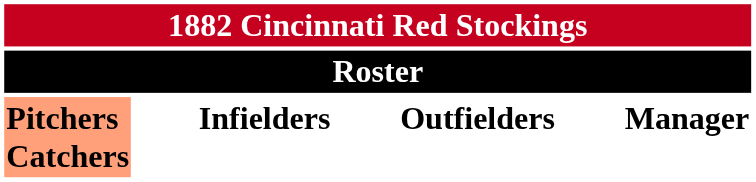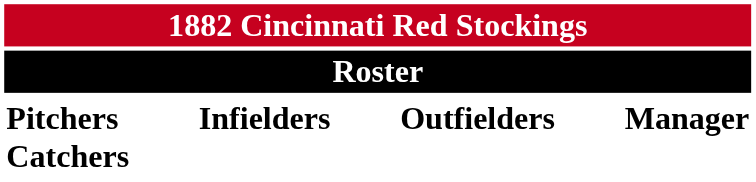(68, 136) lightsalmon background -> (68, 136) no background
